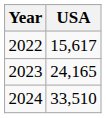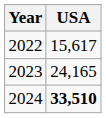(73, 98) normal -> (73, 98) bold
